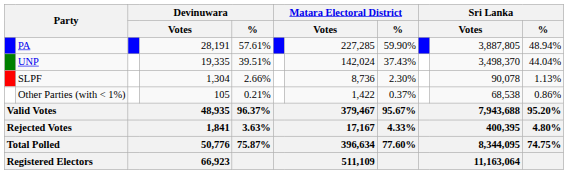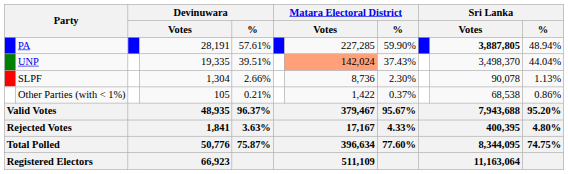(499, 45) normal -> (499, 45) bold
(358, 62) no background -> (358, 62) lightsalmon background
